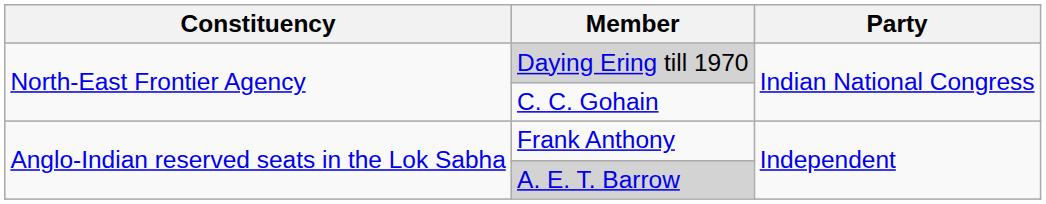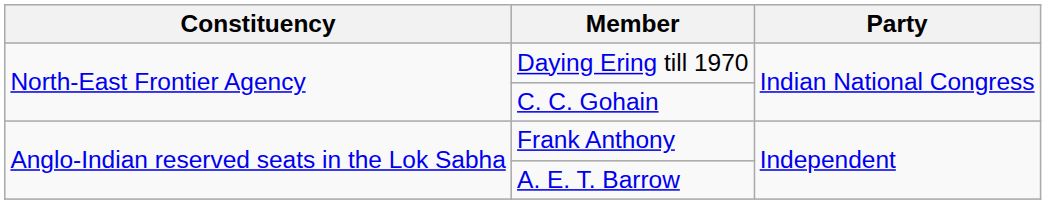(633, 62) lightgrey background -> (633, 62) no background
(598, 179) lightgrey background -> (598, 179) no background
